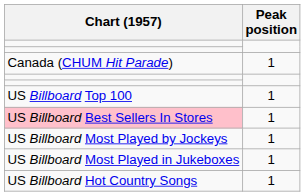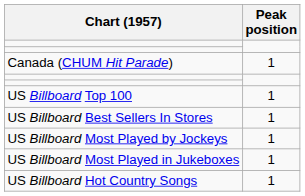(110, 117) pink background -> (110, 117) no background
